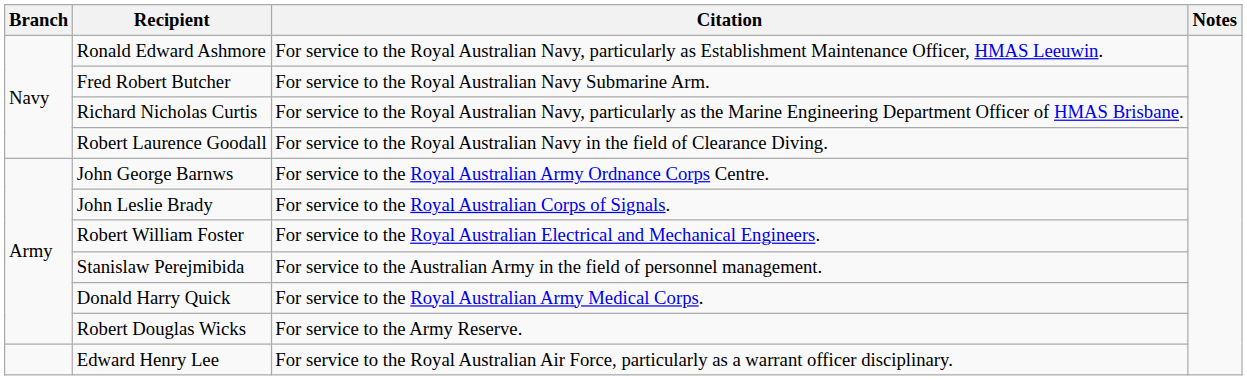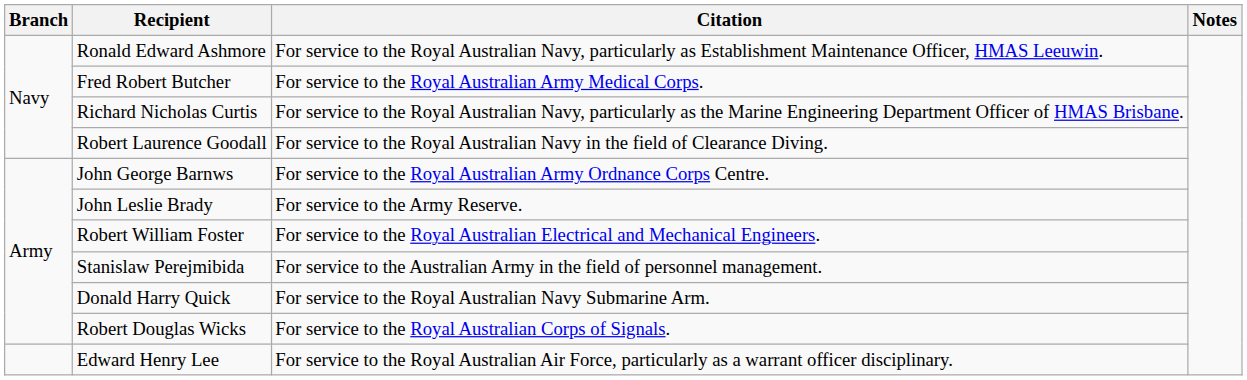(492, 81) For service to the Royal Australian Navy Submarine Arm. -> (489, 81) For service to the Royal Australian Army Medical Corps.
(473, 205) For service to the Royal Australian Corps of Signals. -> (399, 205) For service to the Army Reserve.
(489, 297) For service to the Royal Australian Army Medical Corps. -> (492, 297) For service to the Royal Australian Navy Submarine Arm.
(399, 328) For service to the Army Reserve. -> (473, 328) For service to the Royal Australian Corps of Signals.
